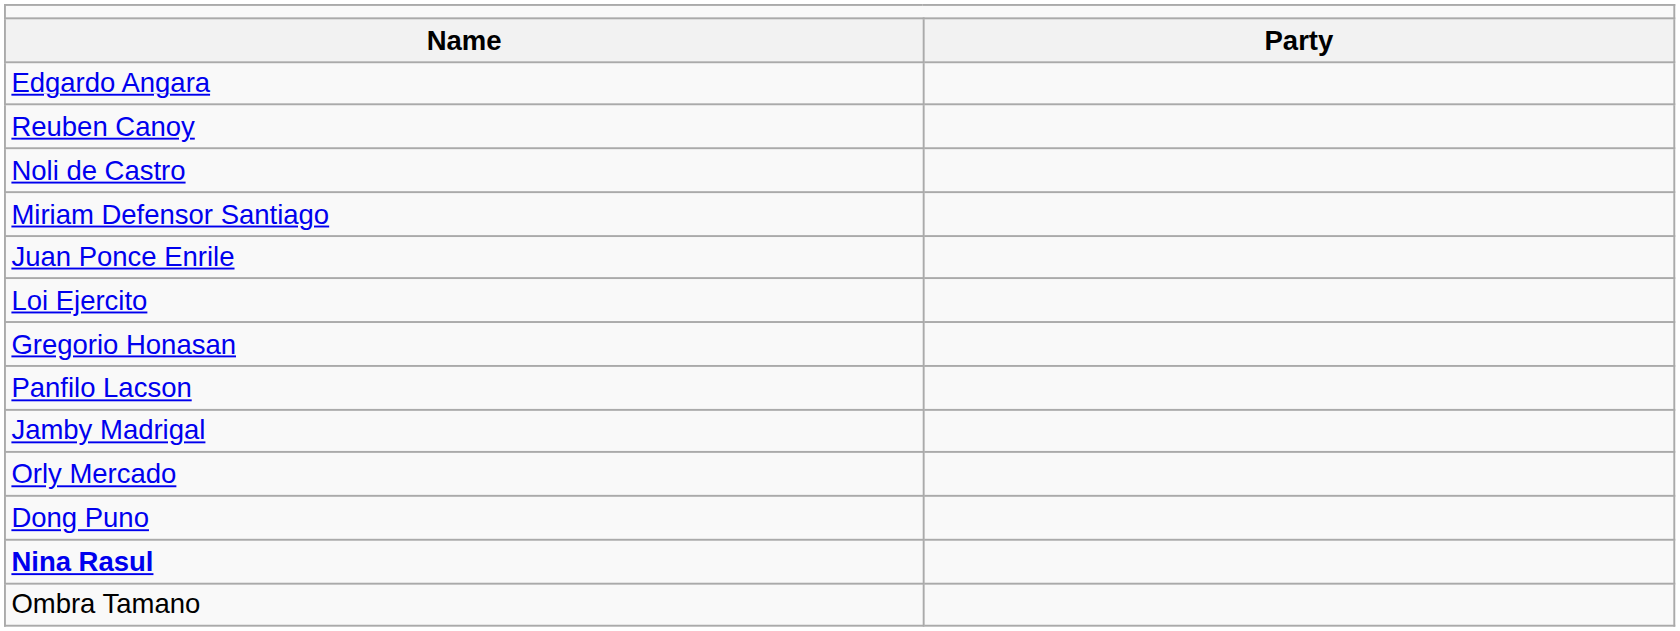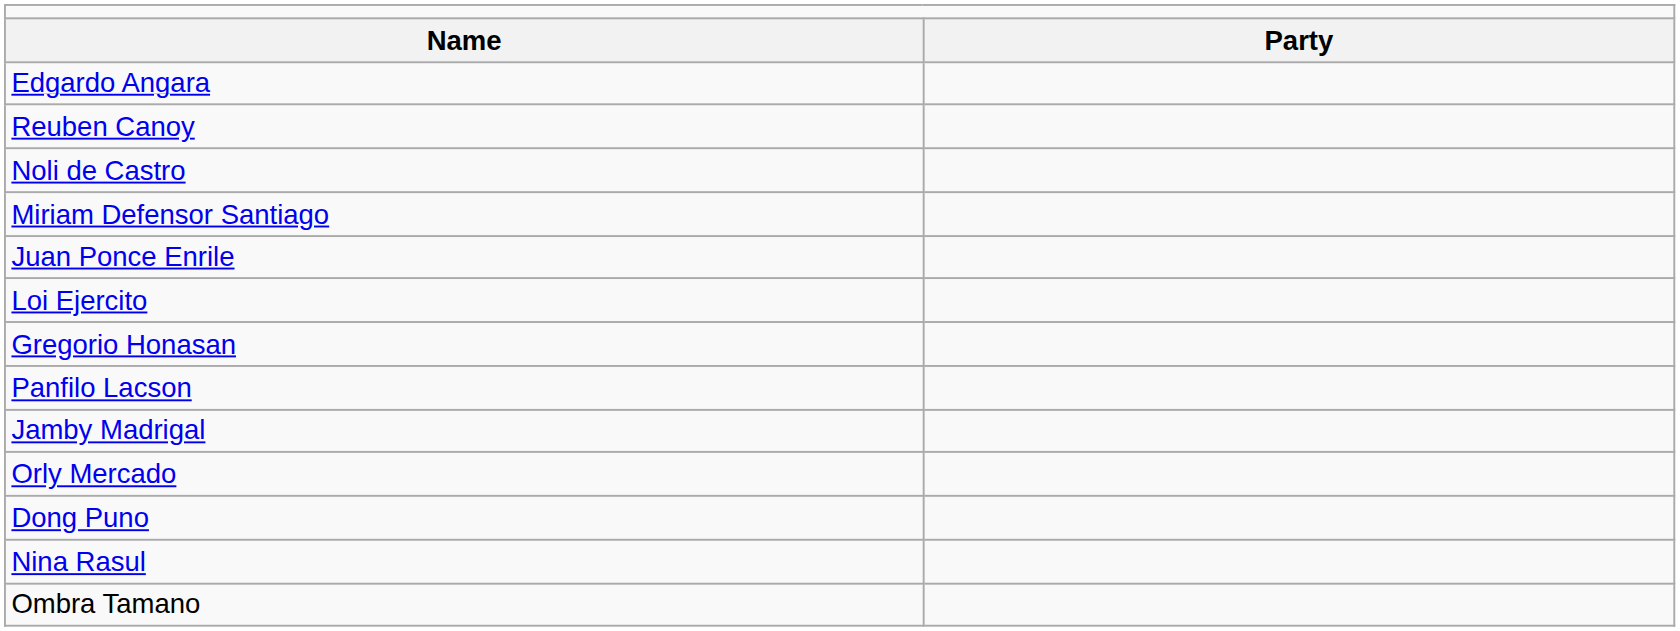(82, 561) bold -> (79, 561) normal
